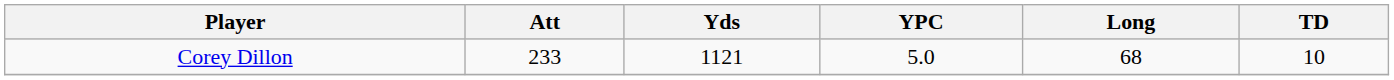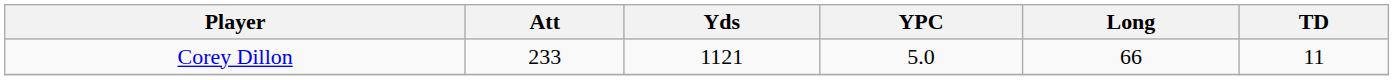(1131, 56) 68 -> (1131, 56) 66
(1314, 56) 10 -> (1314, 56) 11
